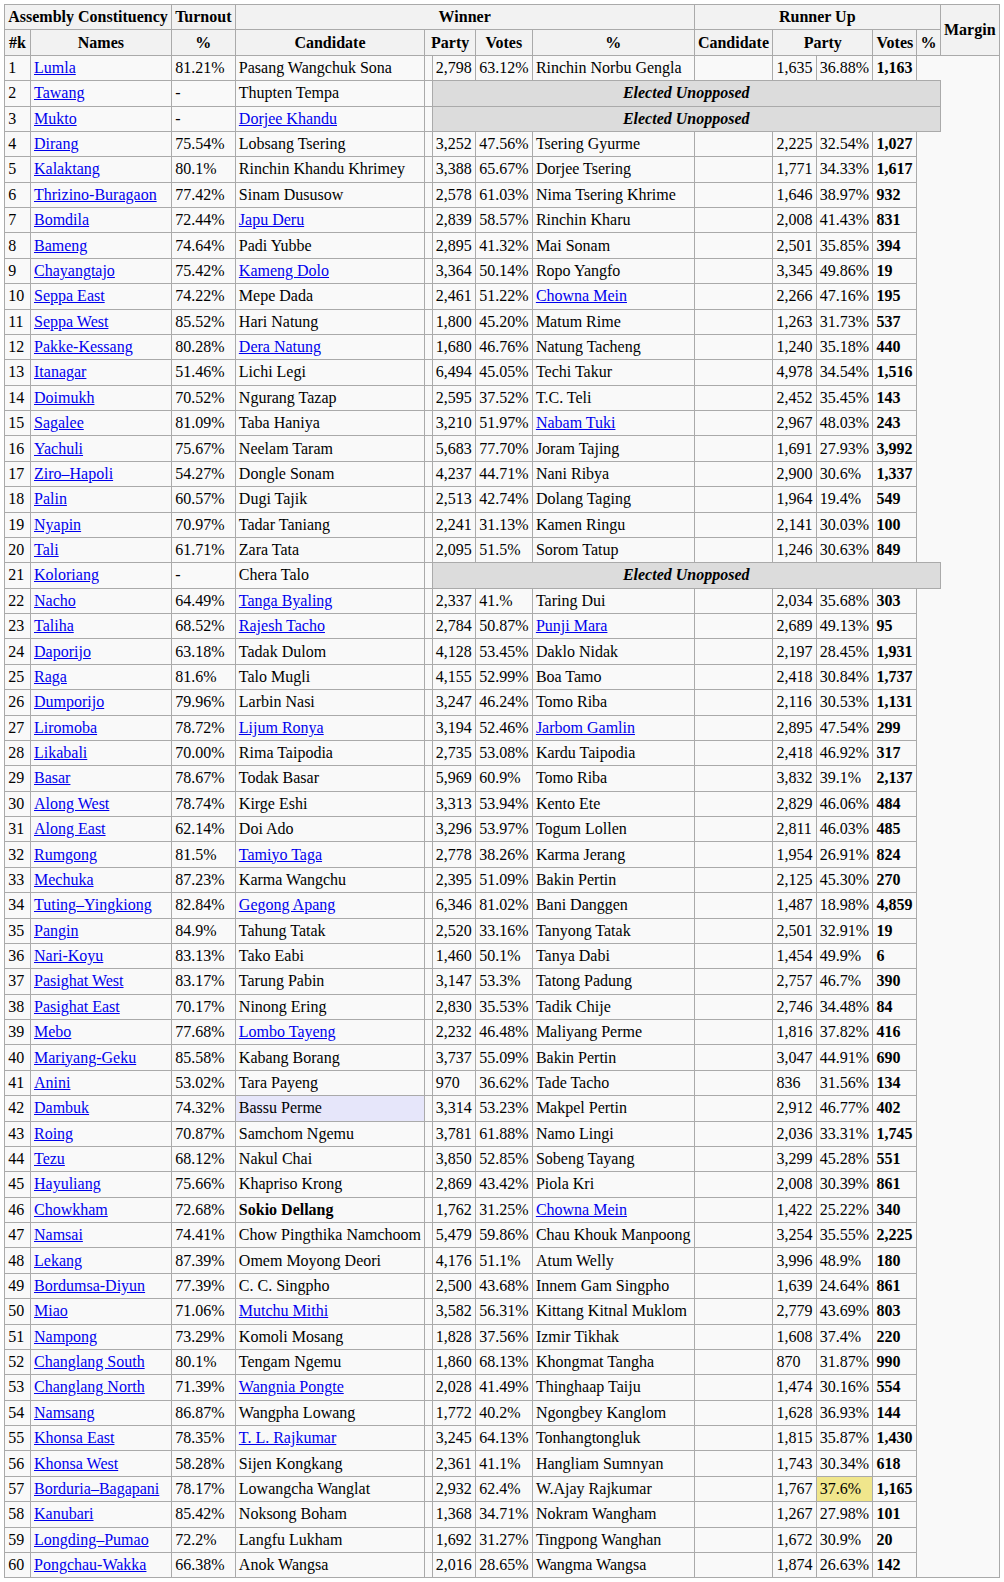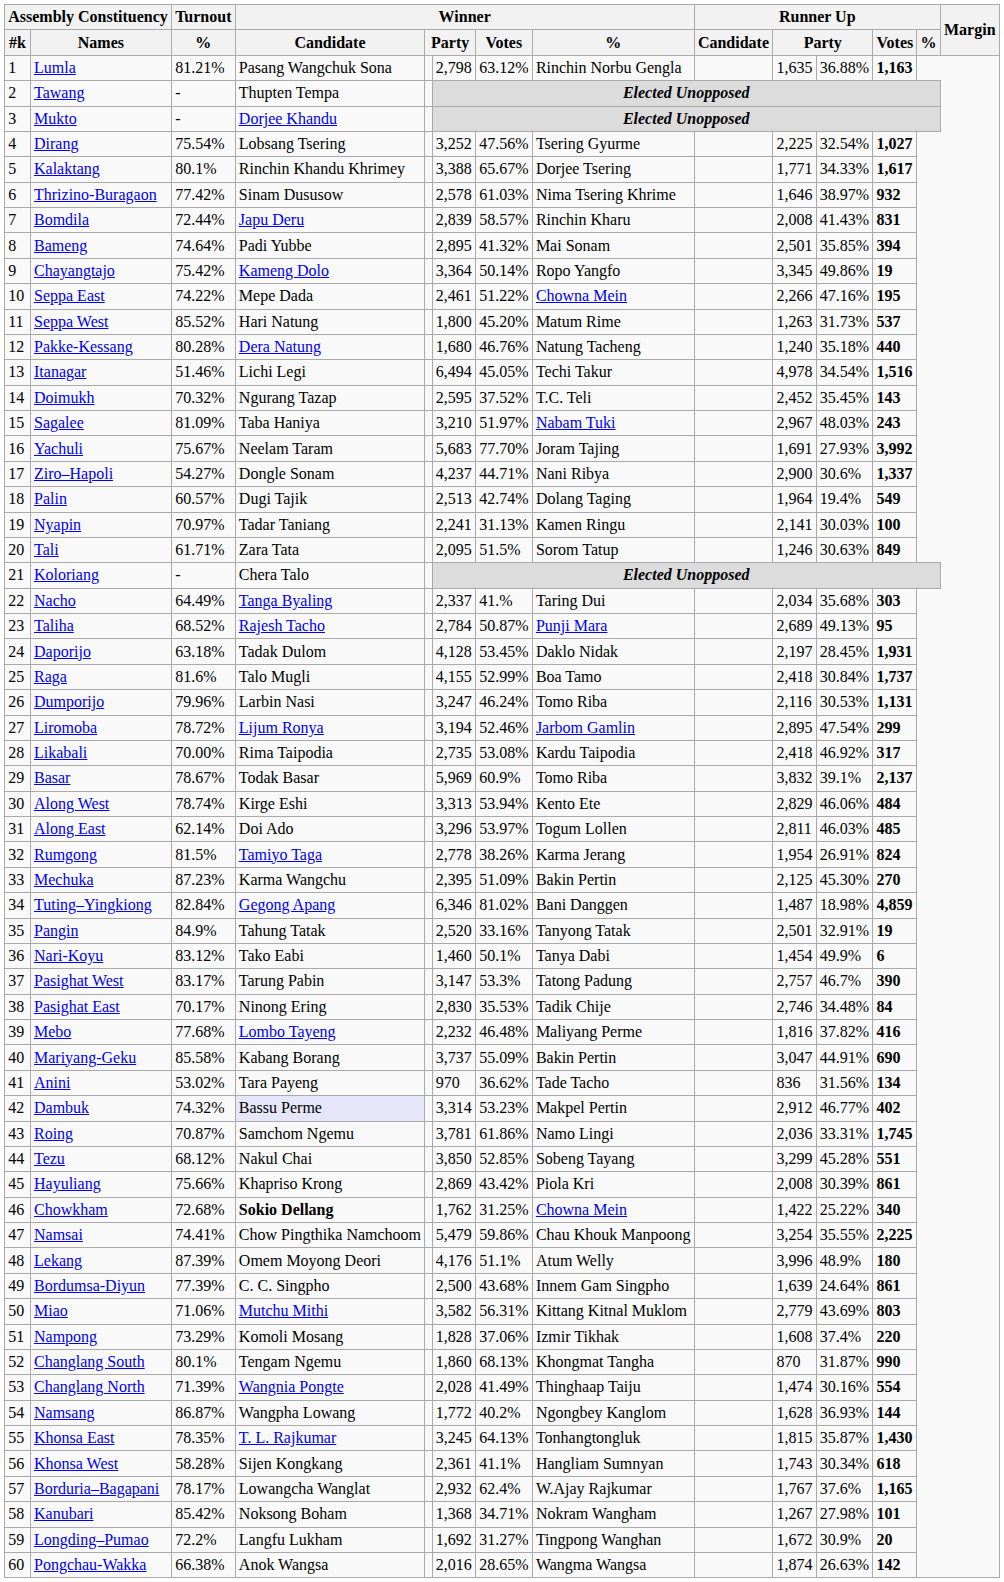(200, 397) 70.52% -> (200, 397) 70.32%
(200, 956) 83.13% -> (200, 956) 83.12%
(504, 1133) 61.88% -> (504, 1133) 61.86%
(504, 1336) 37.56% -> (504, 1336) 37.06%
(840, 1488) khaki background -> (840, 1488) no background
